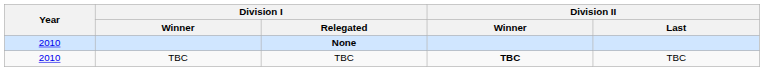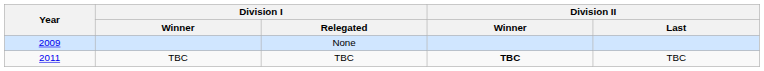(50, 43) 2010 -> (50, 43) 2009
(344, 43) bold -> (344, 43) normal
(50, 58) 2010 -> (50, 58) 2011
